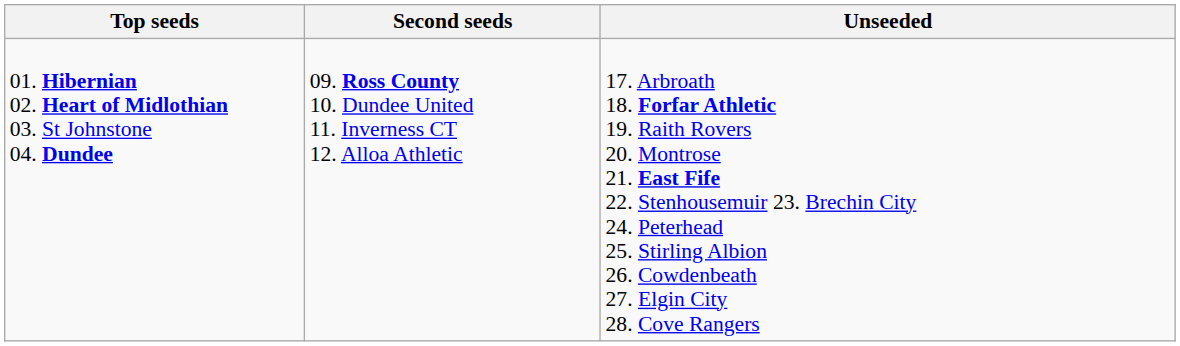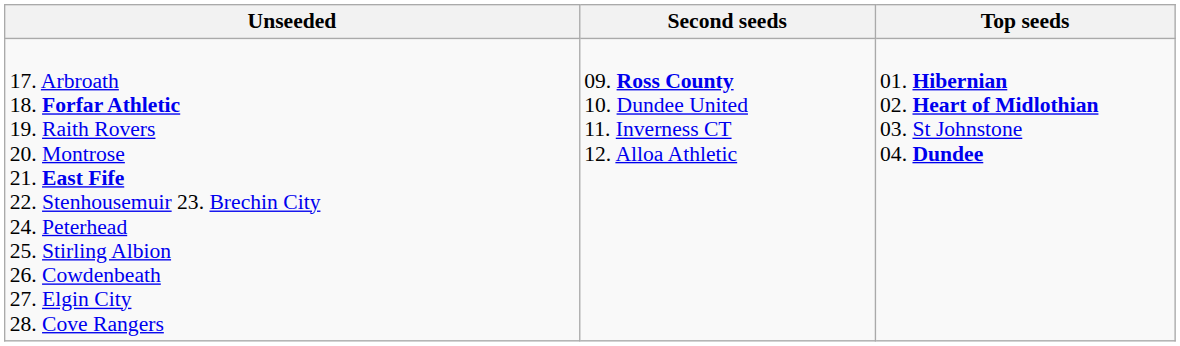columns swapped: (155, 21) <-> (888, 21)
